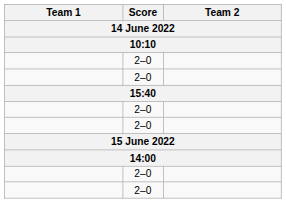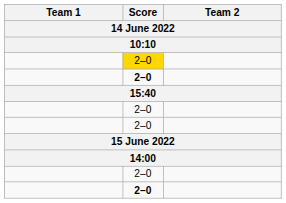(143, 61) no background -> (143, 61) gold background
(143, 77) normal -> (143, 77) bold
(143, 190) normal -> (143, 190) bold
